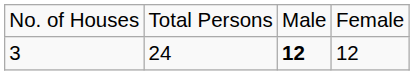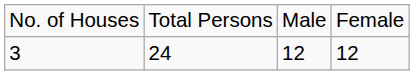(293, 53) bold -> (293, 53) normal
